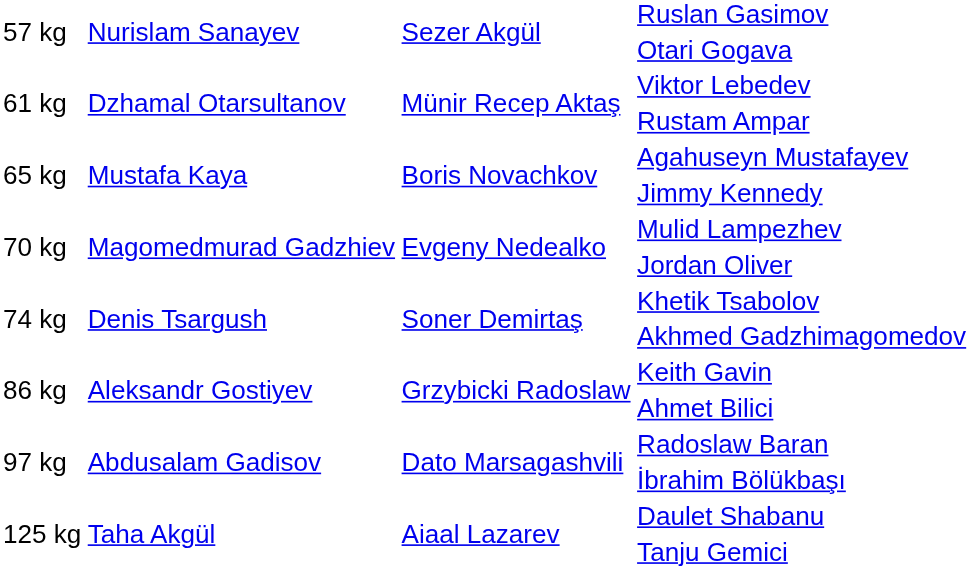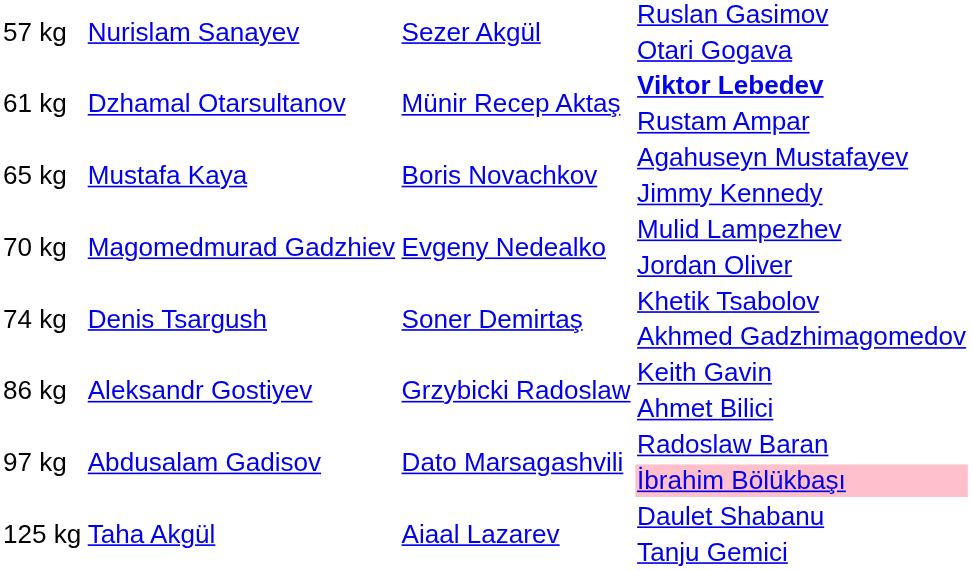(724, 85) normal -> (730, 85) bold
(741, 480) no background -> (741, 480) pink background
